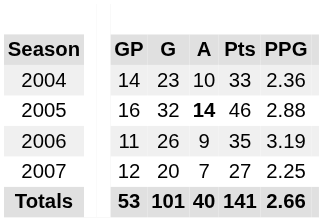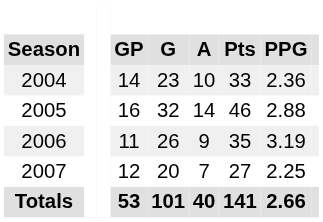(204, 110) bold -> (204, 110) normal
